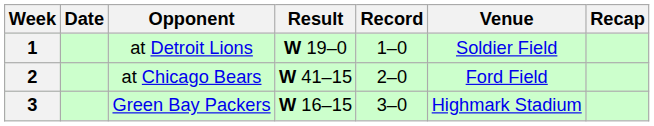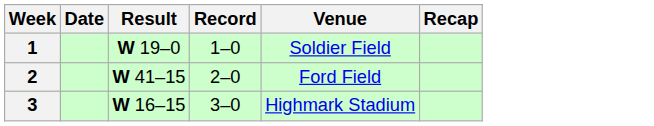- column: (192, 18)
